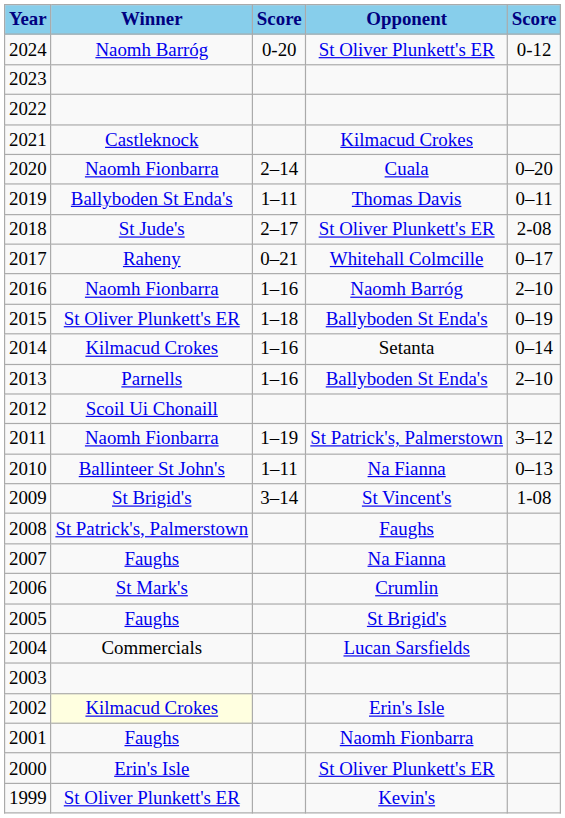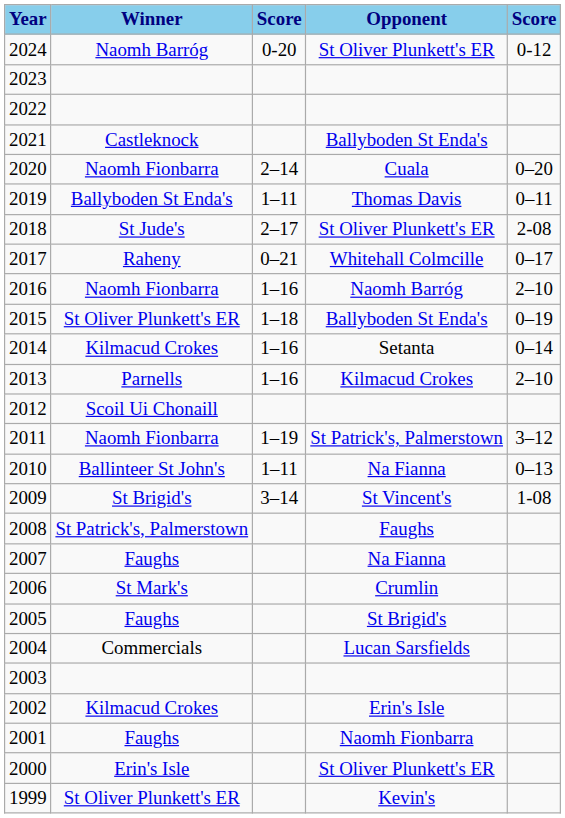(407, 139) Kilmacud Crokes -> (407, 139) Ballyboden St Enda's
(407, 378) Ballyboden St Enda's -> (407, 378) Kilmacud Crokes
(152, 708) lightyellow background -> (152, 708) no background
